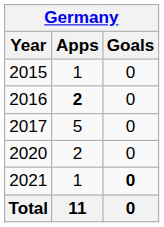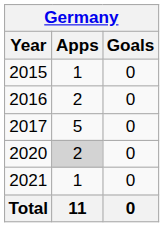(77, 99) bold -> (77, 99) normal
(77, 153) no background -> (77, 153) lightgrey background
(130, 180) bold -> (130, 180) normal
